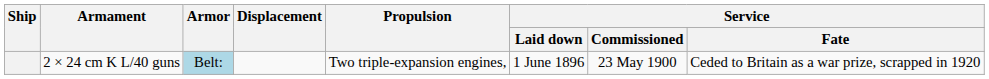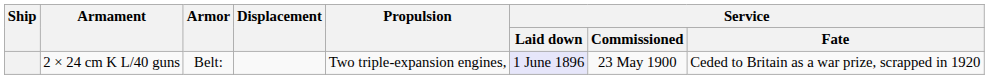(208, 62) lightblue background -> (208, 62) no background
(549, 62) no background -> (549, 62) lavender background
